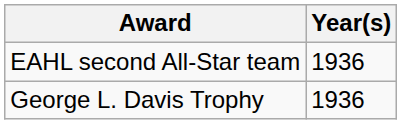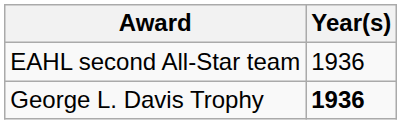(338, 99) normal -> (338, 99) bold
